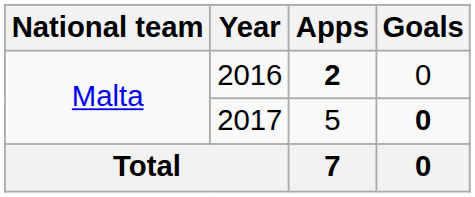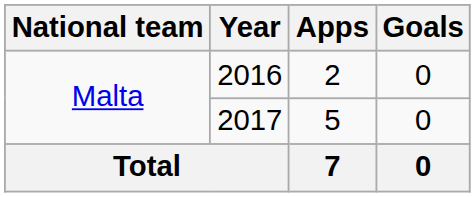(332, 74) bold -> (332, 74) normal
(423, 120) bold -> (423, 120) normal
